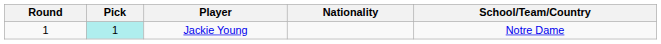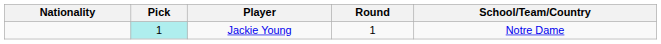columns swapped: (45, 13) <-> (351, 13)
